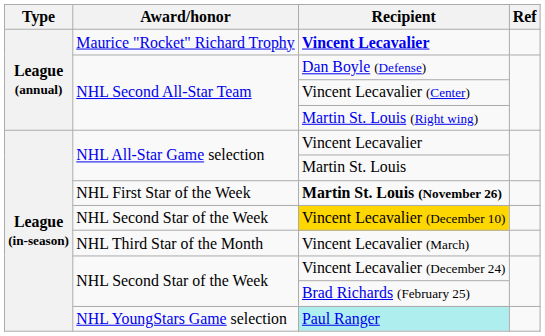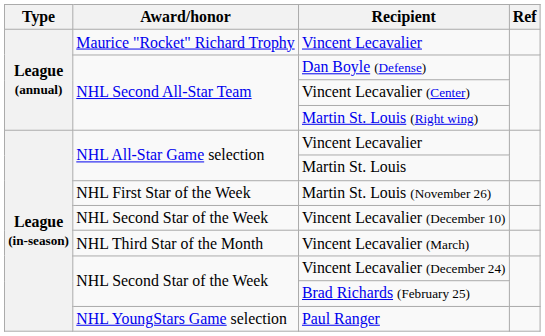(366, 42) bold -> (362, 42) normal
(402, 192) bold -> (397, 192) normal
(404, 218) gold background -> (404, 218) no background
(341, 318) paleturquoise background -> (341, 318) no background
